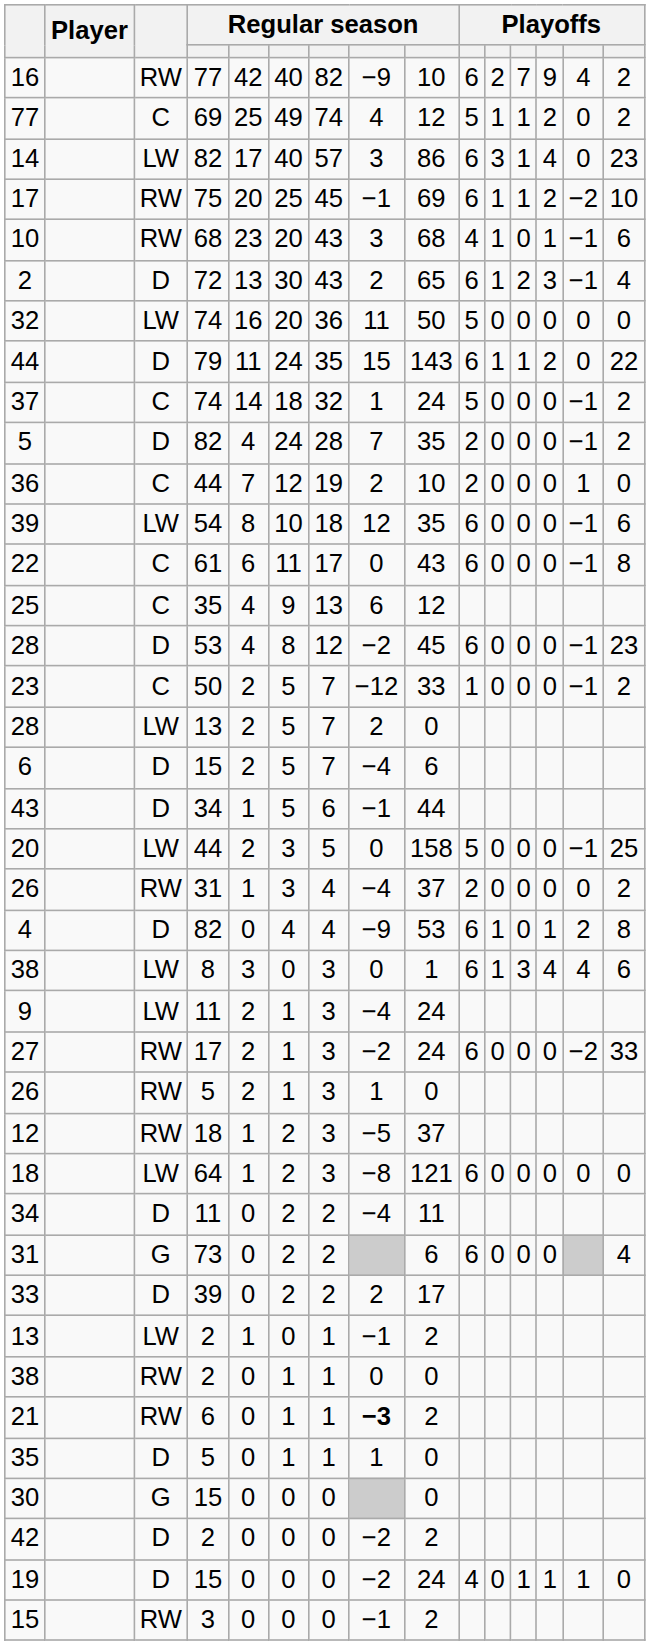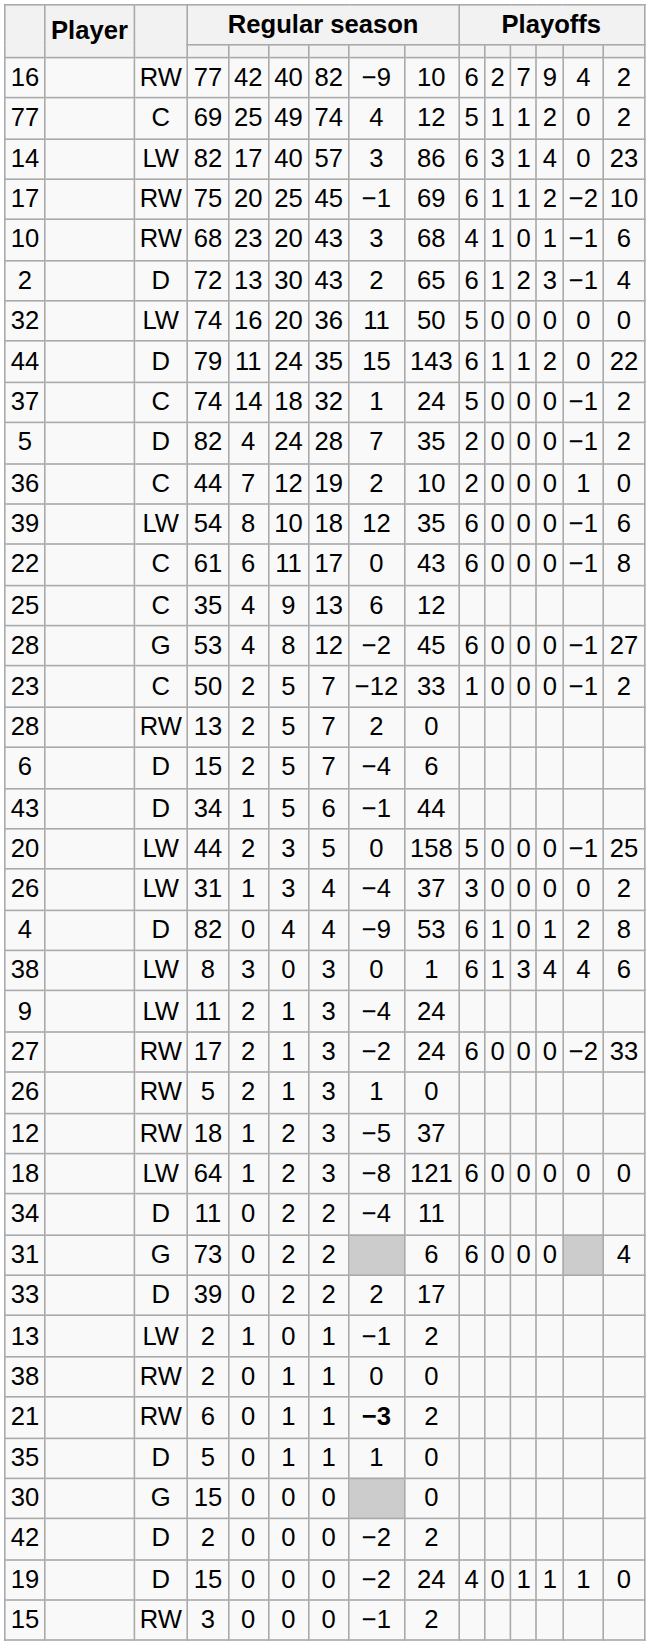(161, 645) D -> (161, 645) G
(624, 645) 23 -> (624, 645) 27
(161, 726) LW -> (161, 726) RW
(161, 889) RW -> (161, 889) LW
(472, 889) 2 -> (472, 889) 3
